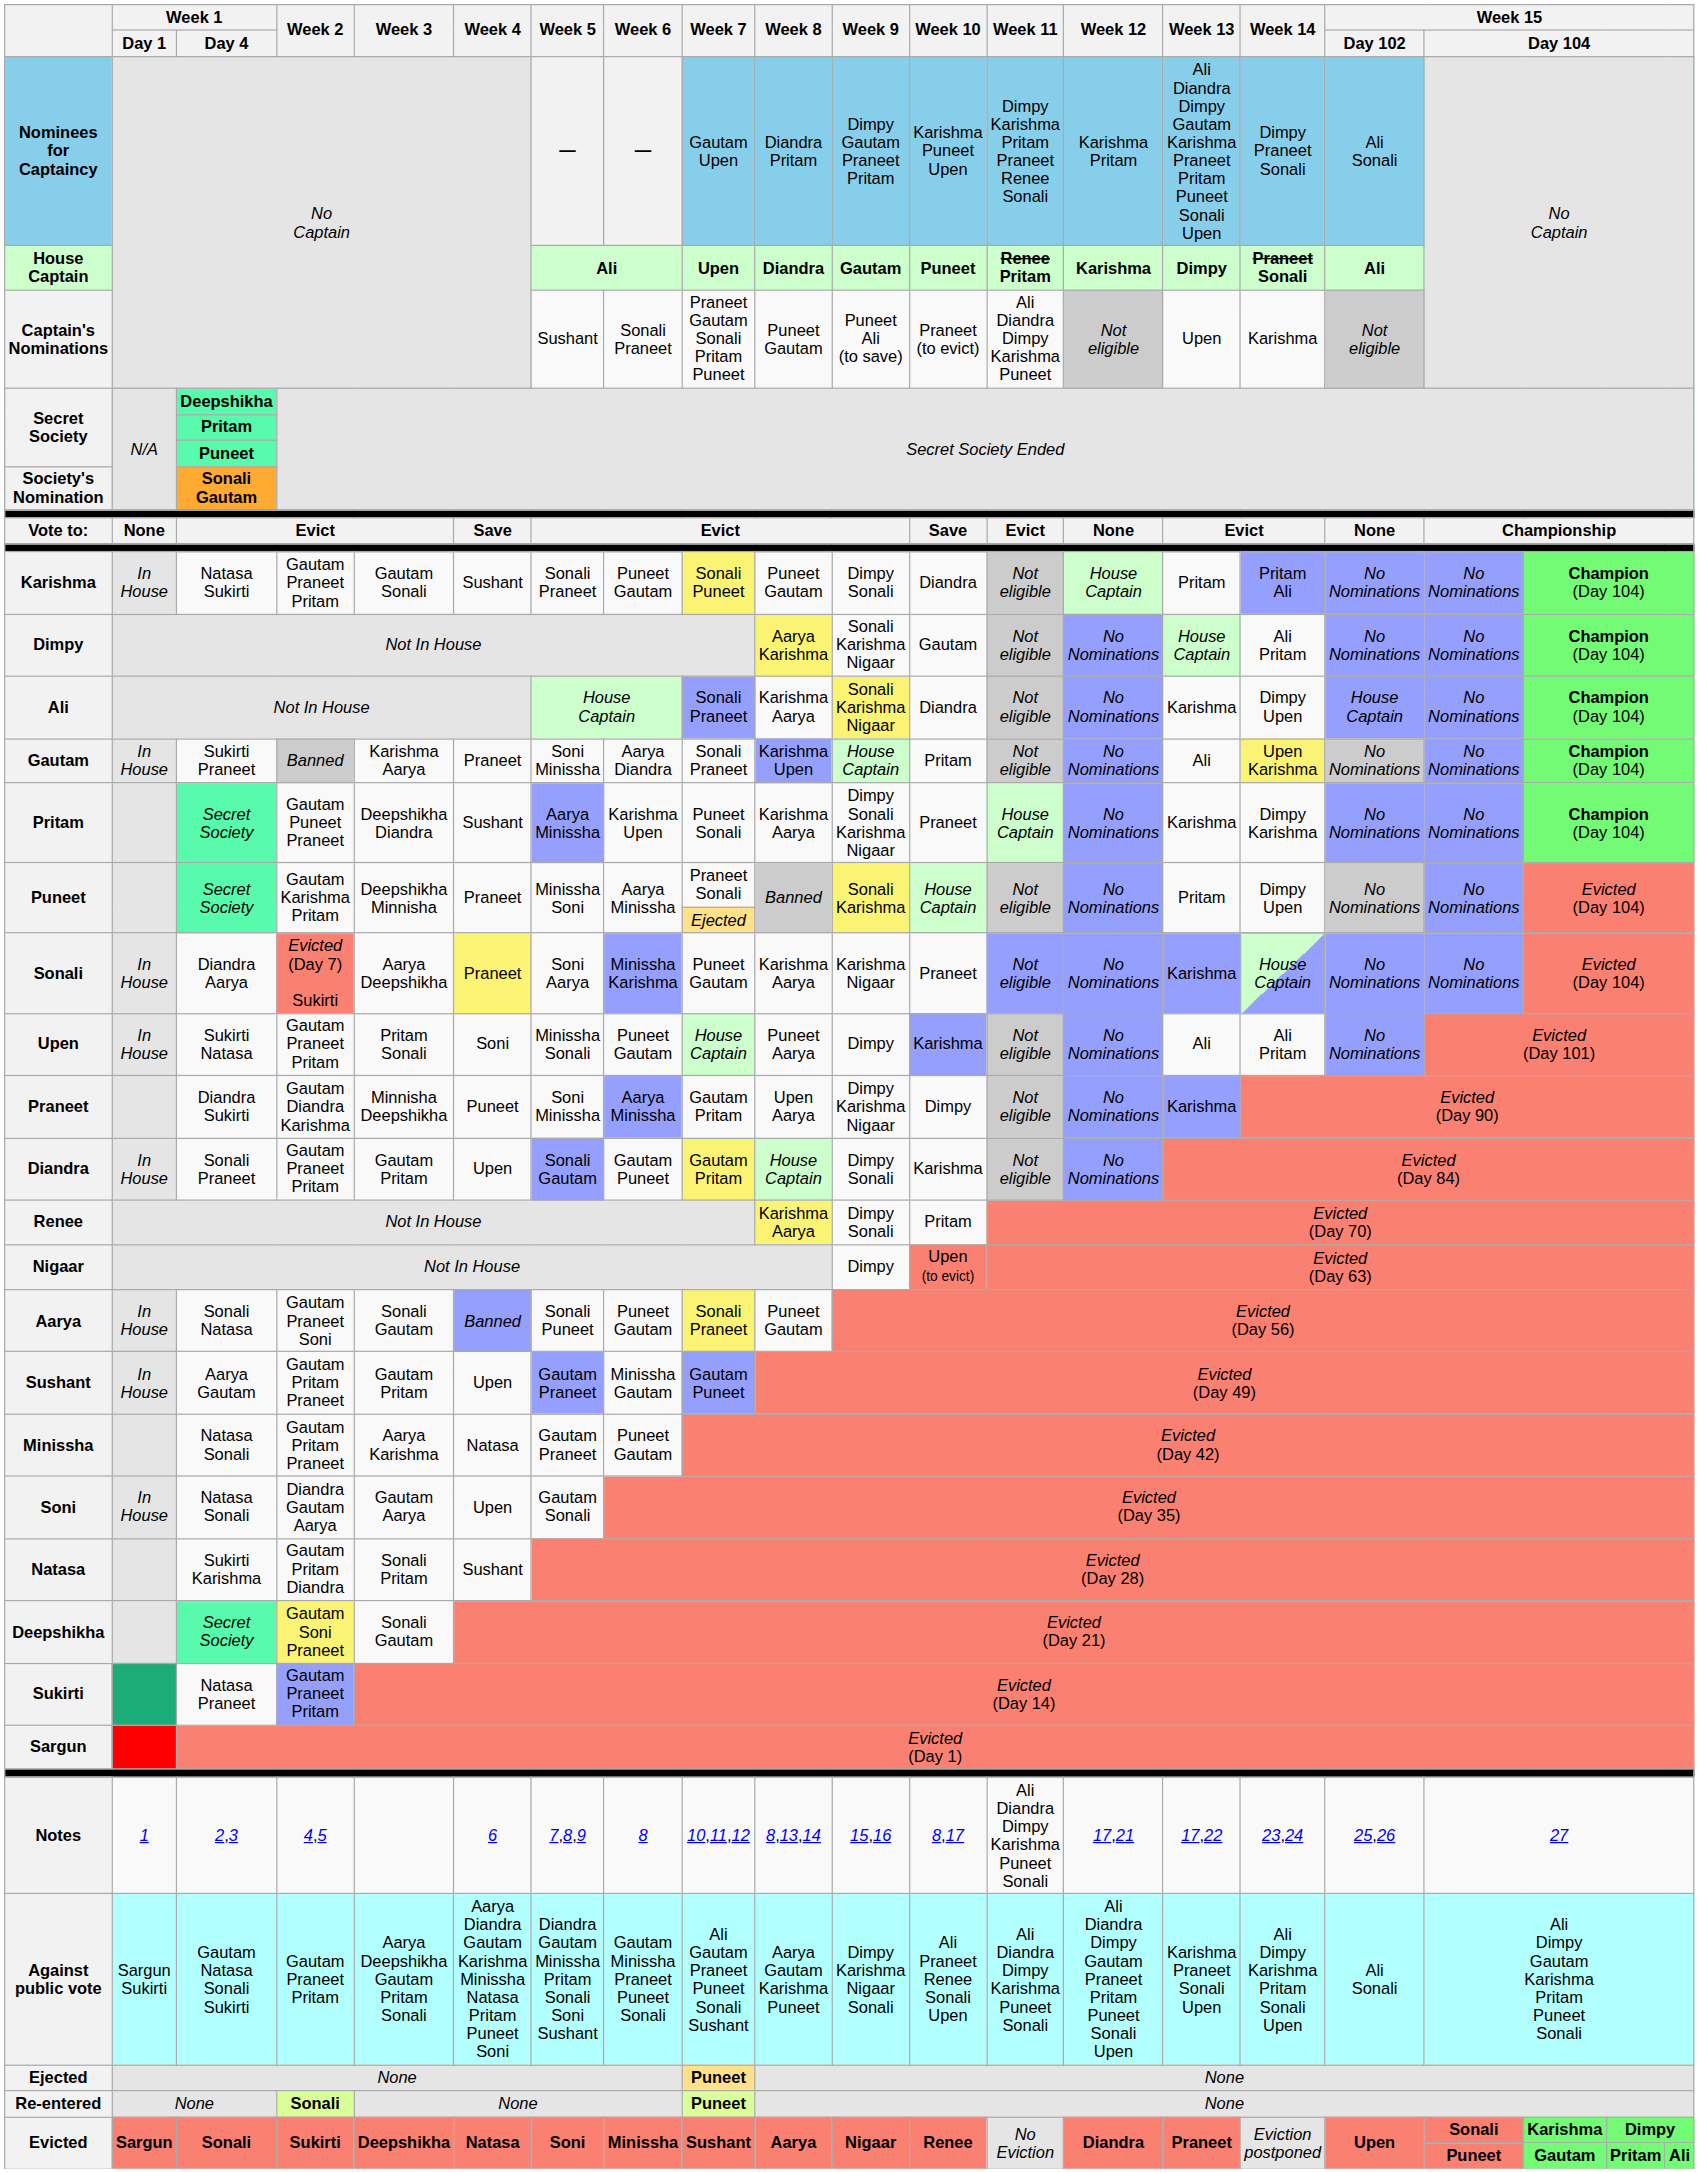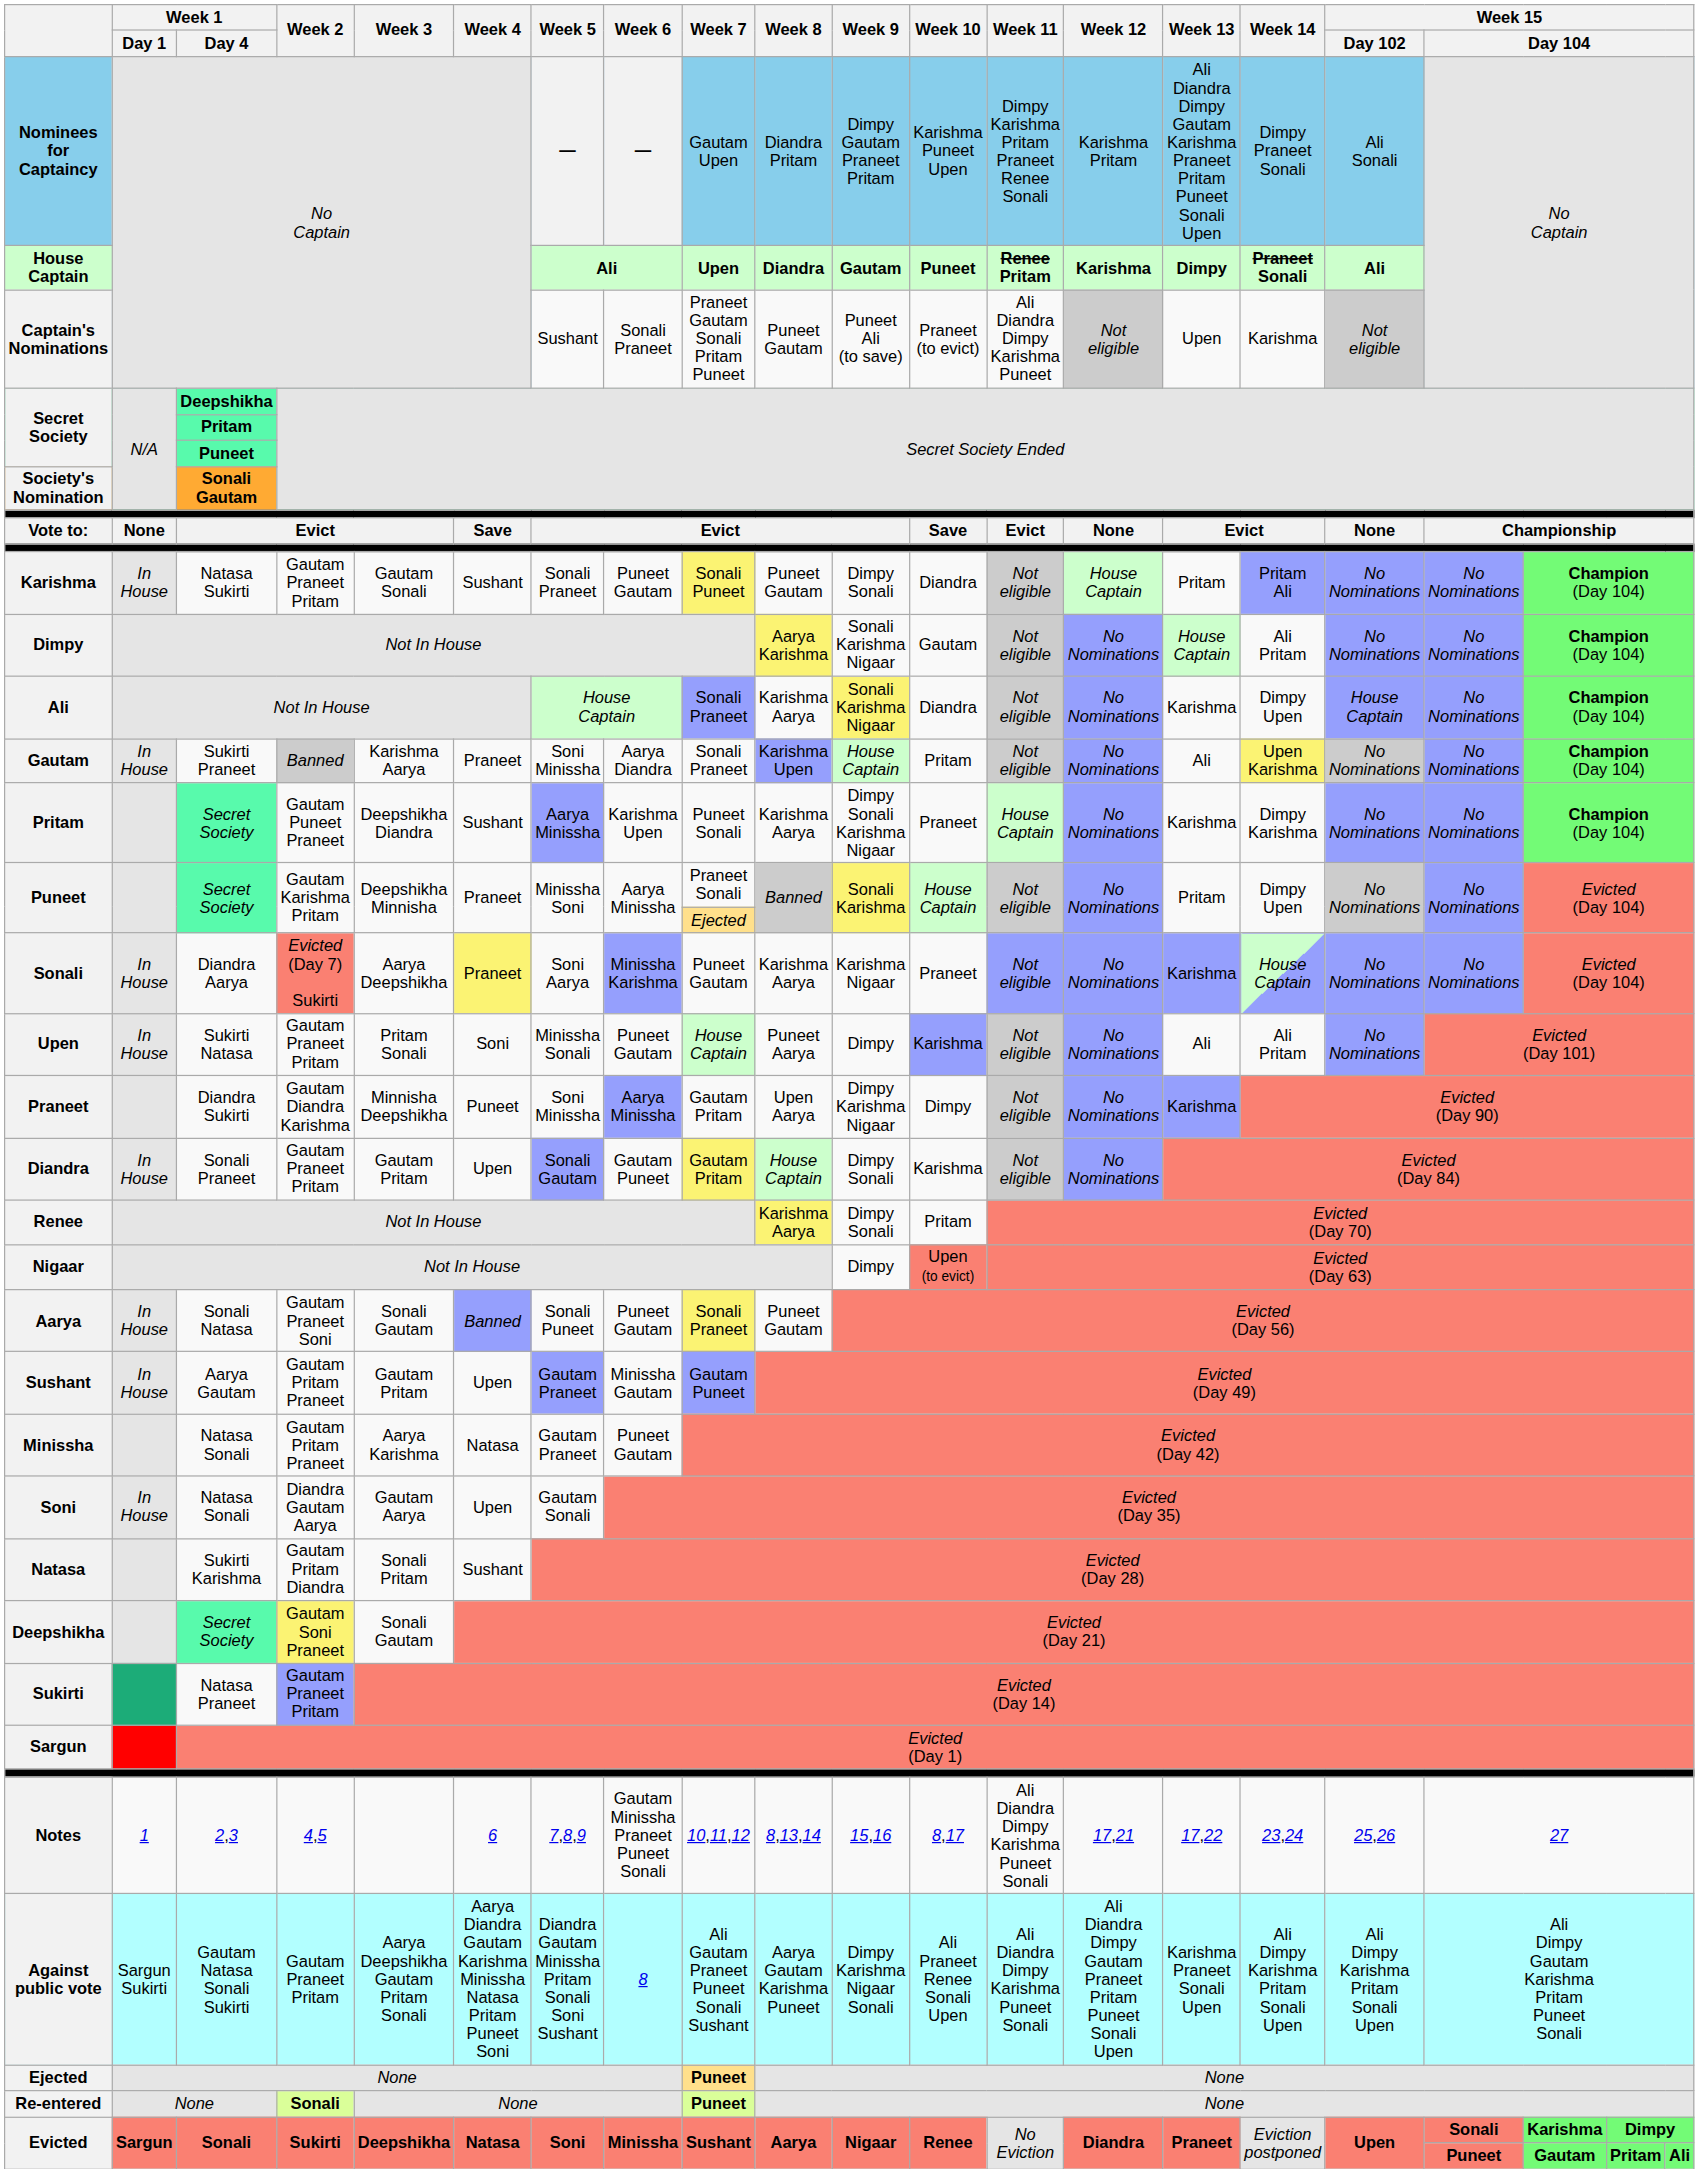(643, 1835) 8 -> (643, 1835) Gautam Minissha Praneet Puneet Sonali
(643, 1979) Gautam Minissha Praneet Puneet Sonali -> (643, 1979) 8
(1375, 1979) Ali Sonali -> (1375, 1979) Ali Dimpy Karishma Pritam Sonali Upen
